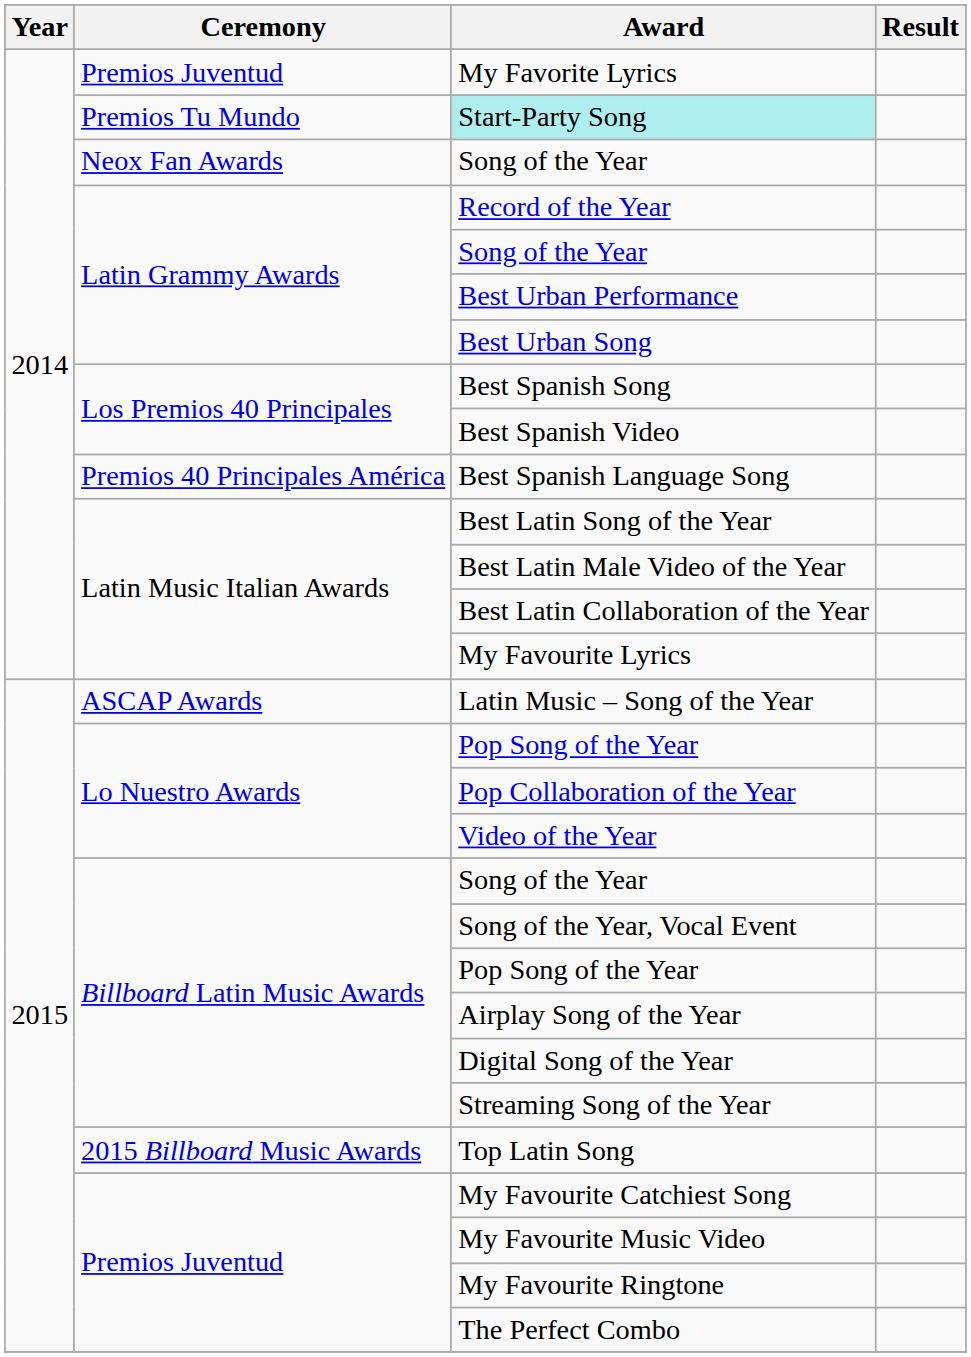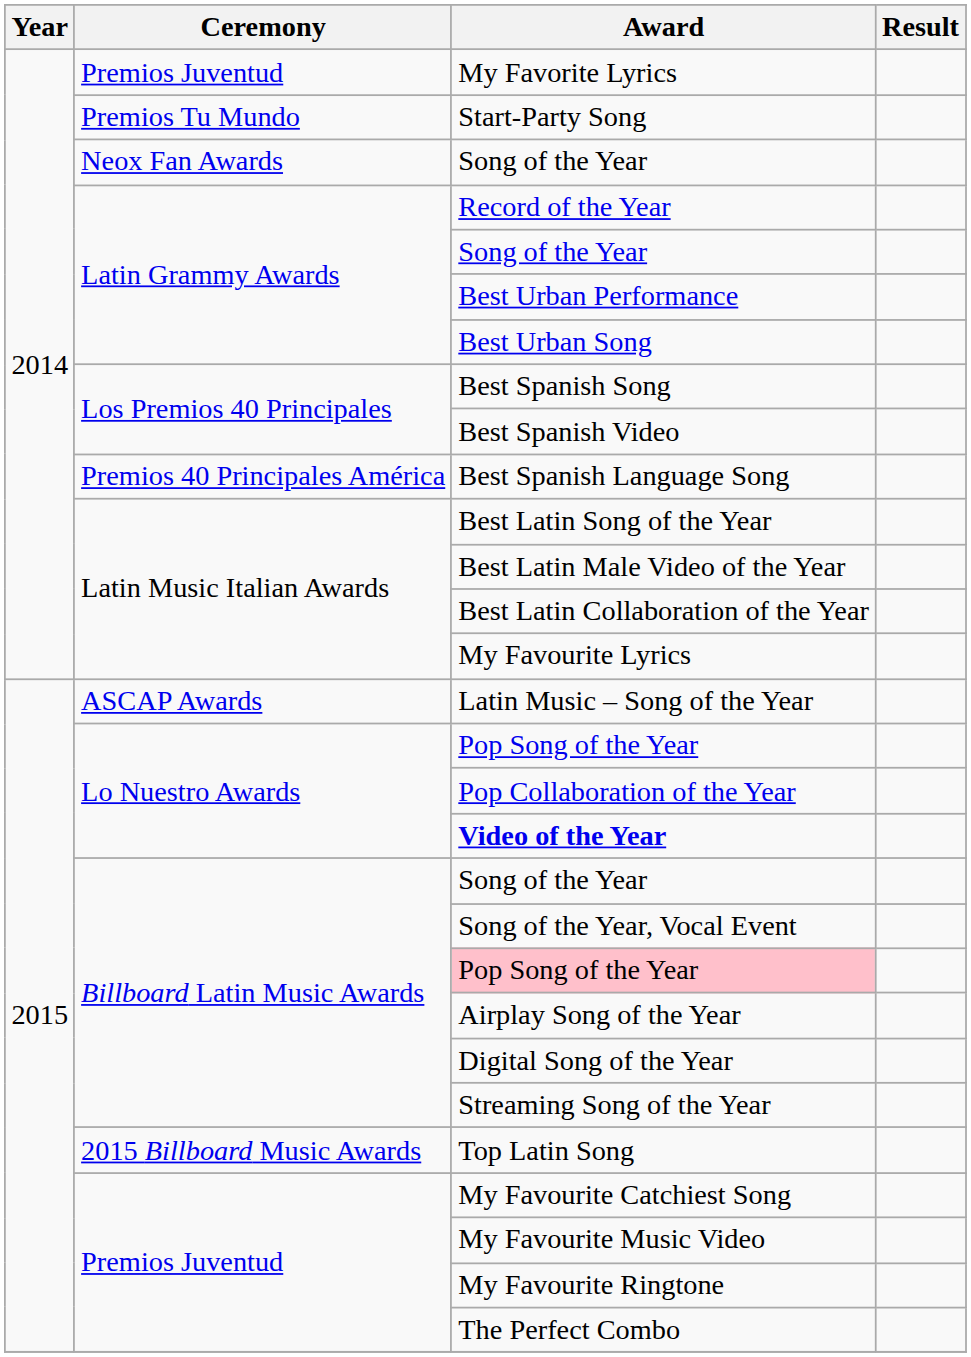(552, 116) paleturquoise background -> (552, 116) no background
(557, 835) normal -> (562, 835) bold
(578, 970) no background -> (578, 970) pink background
